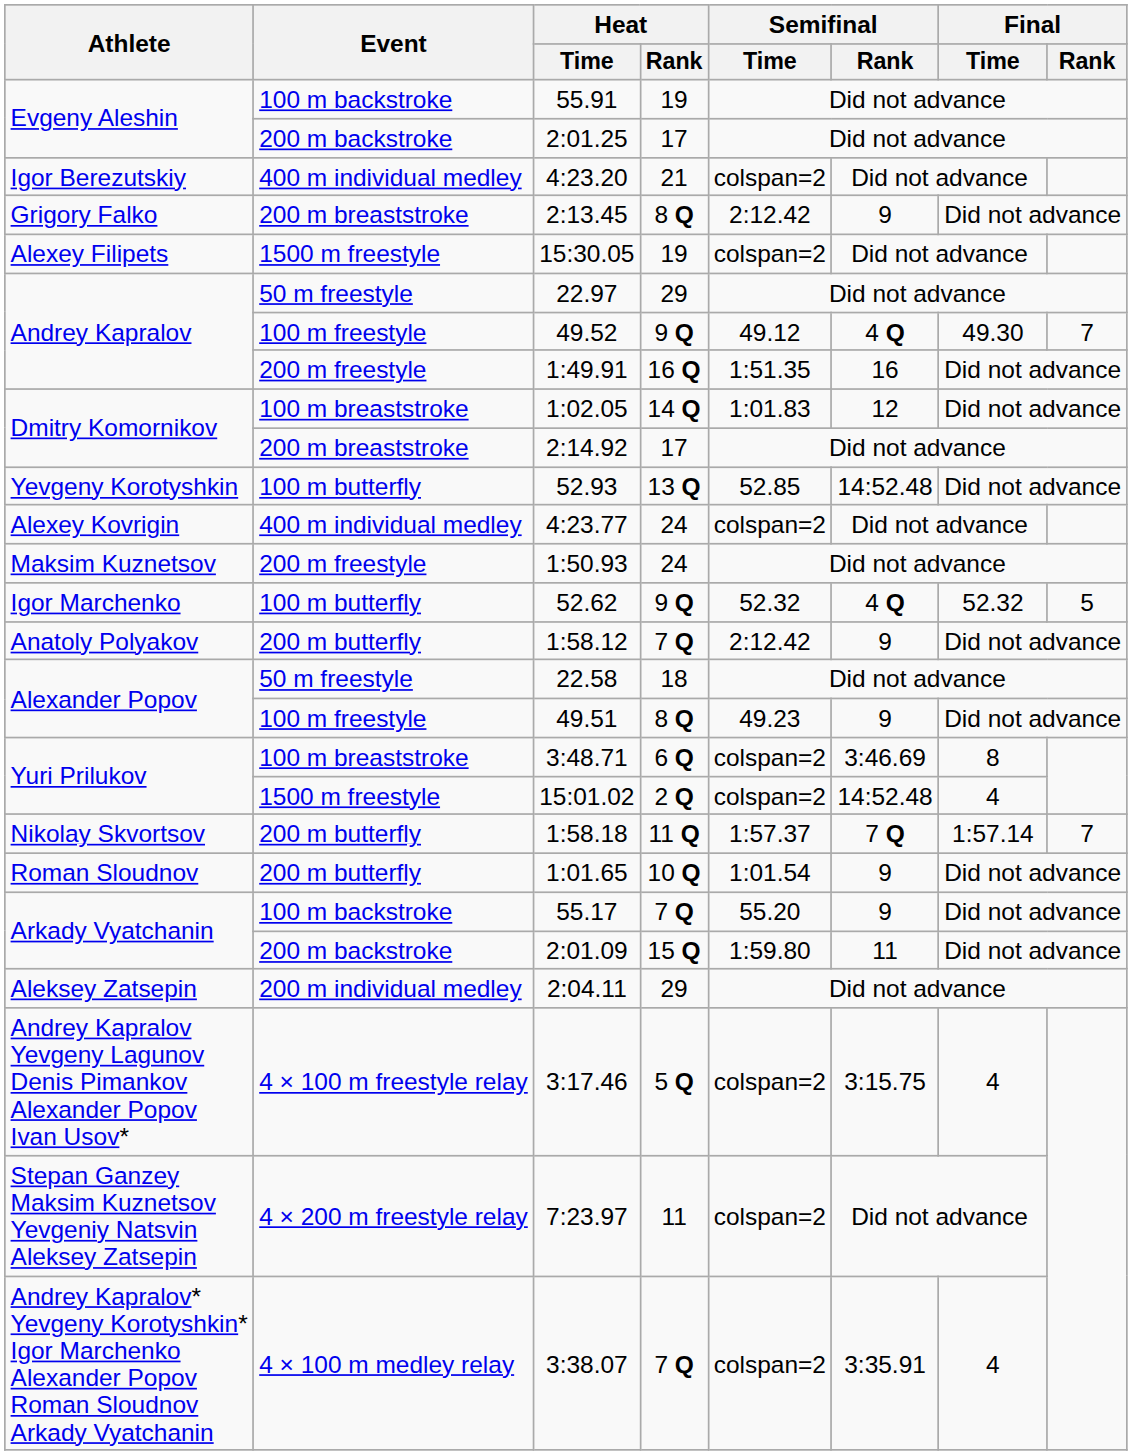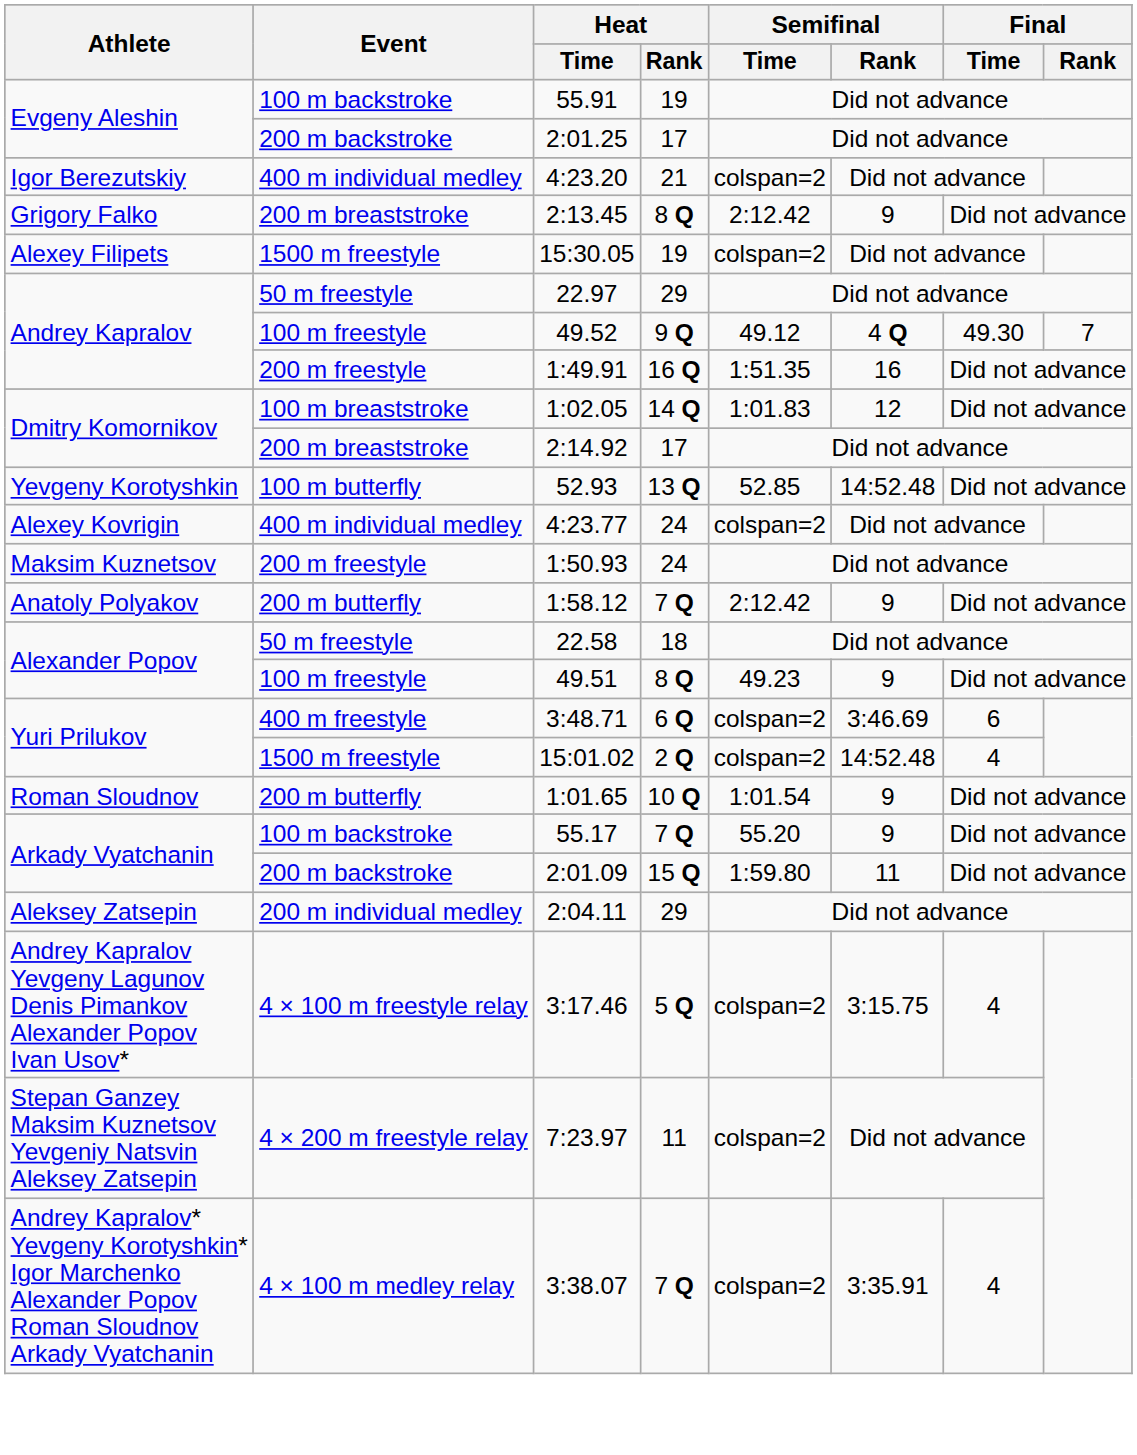- row: (587, 603)
(364, 757) 100 m breaststroke -> (343, 719) 400 m freestyle
(993, 757) 8 -> (994, 719) 6
- row: (587, 835)
